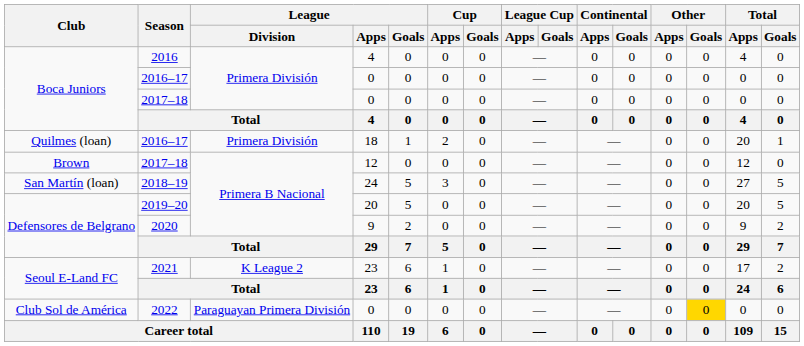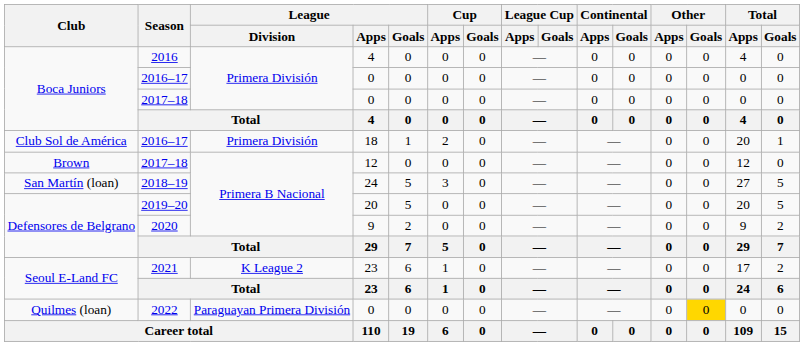(71, 141) Quilmes (loan) -> (71, 141) Club Sol de América
(71, 309) Club Sol de América -> (71, 309) Quilmes (loan)
